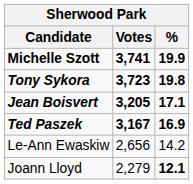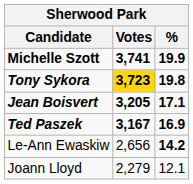(133, 80) no background -> (133, 80) gold background
(172, 146) normal -> (172, 146) bold
(172, 168) bold -> (172, 168) normal
